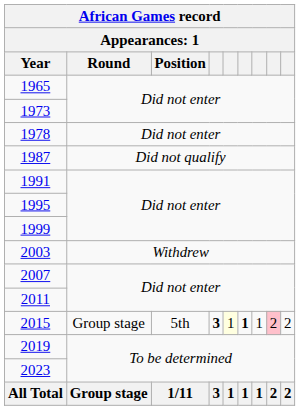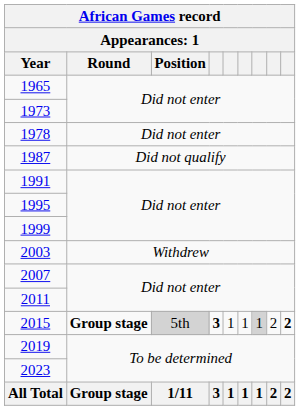(109, 323) normal -> (109, 323) bold
(180, 323) no background -> (180, 323) lightgrey background
(231, 323) lightyellow background -> (231, 323) no background
(245, 323) bold -> (245, 323) normal
(259, 323) no background -> (259, 323) lightgrey background
(274, 323) pink background -> (274, 323) no background
(288, 323) normal -> (288, 323) bold
